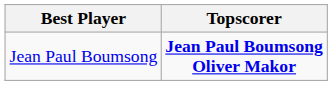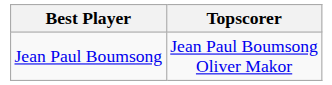(244, 56) bold -> (244, 56) normal
